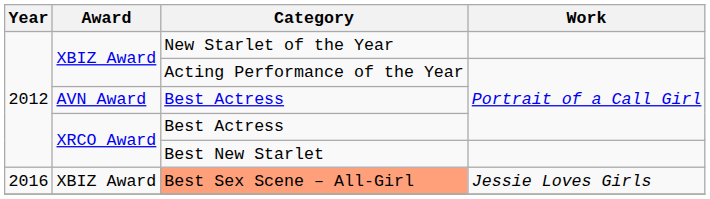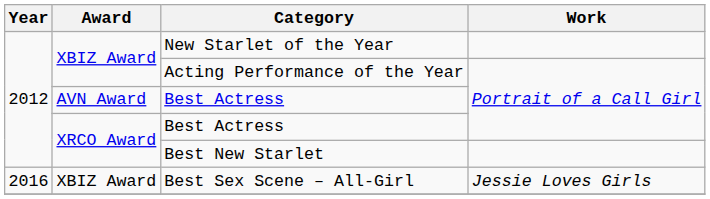(289, 181) lightsalmon background -> (289, 181) no background
